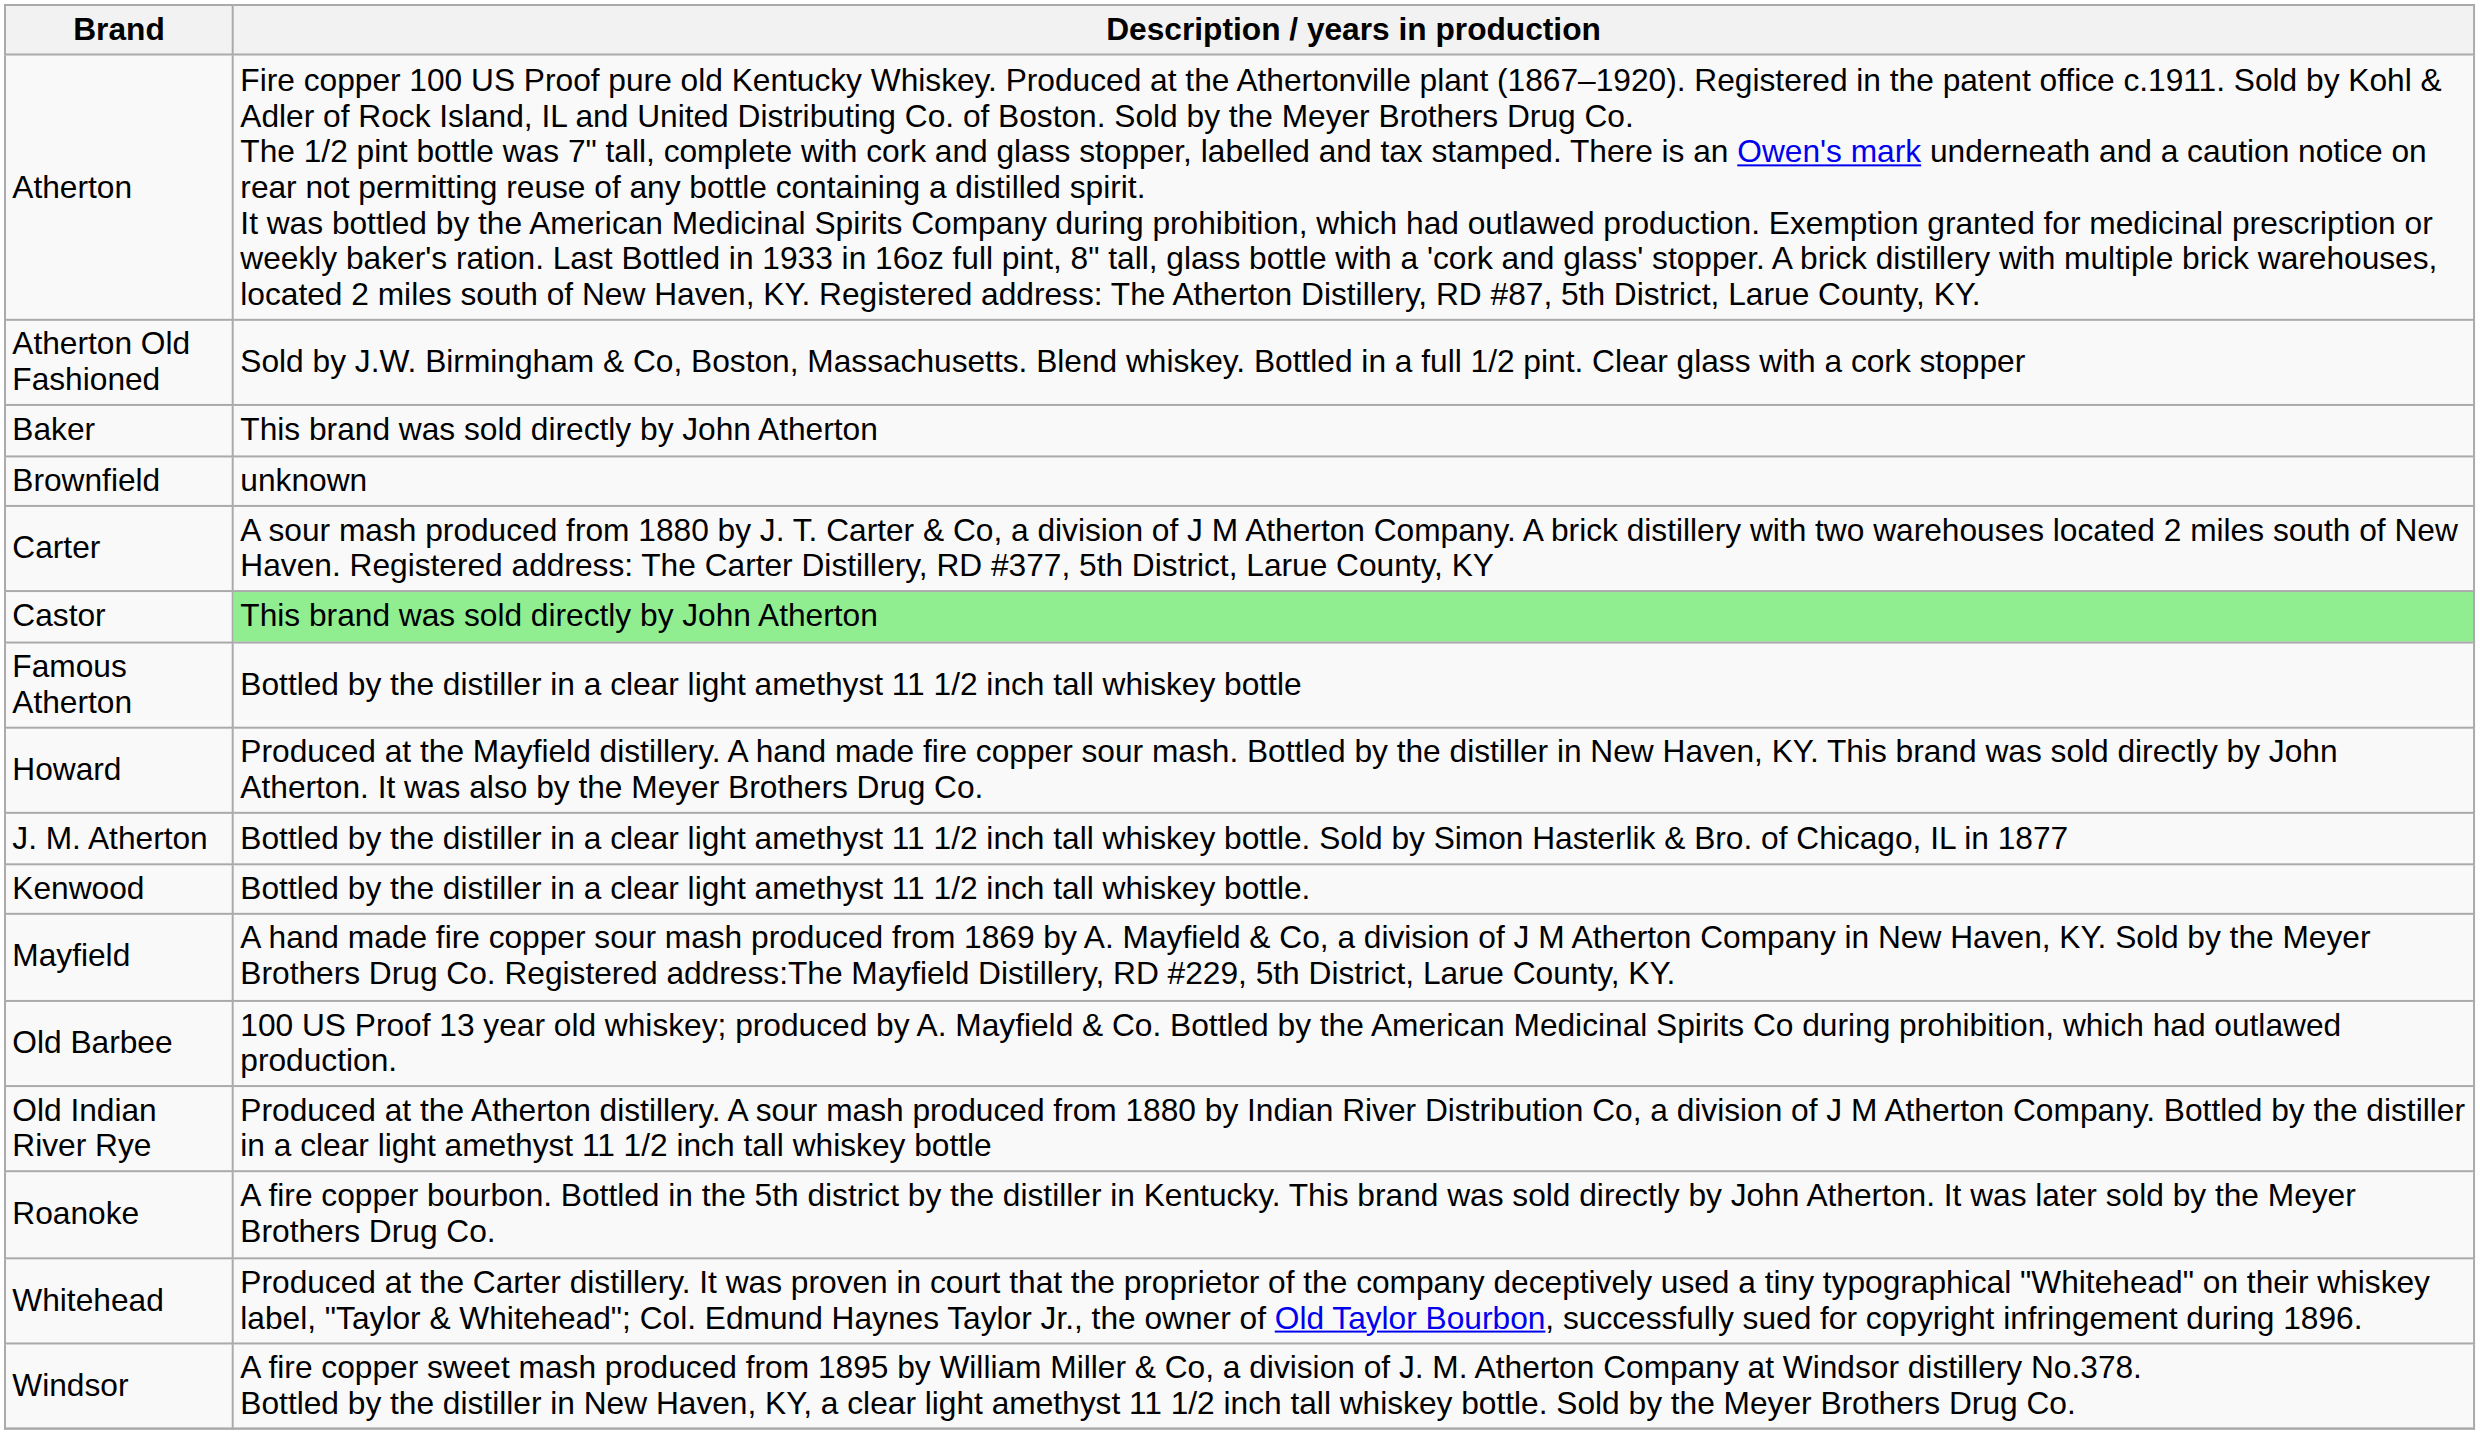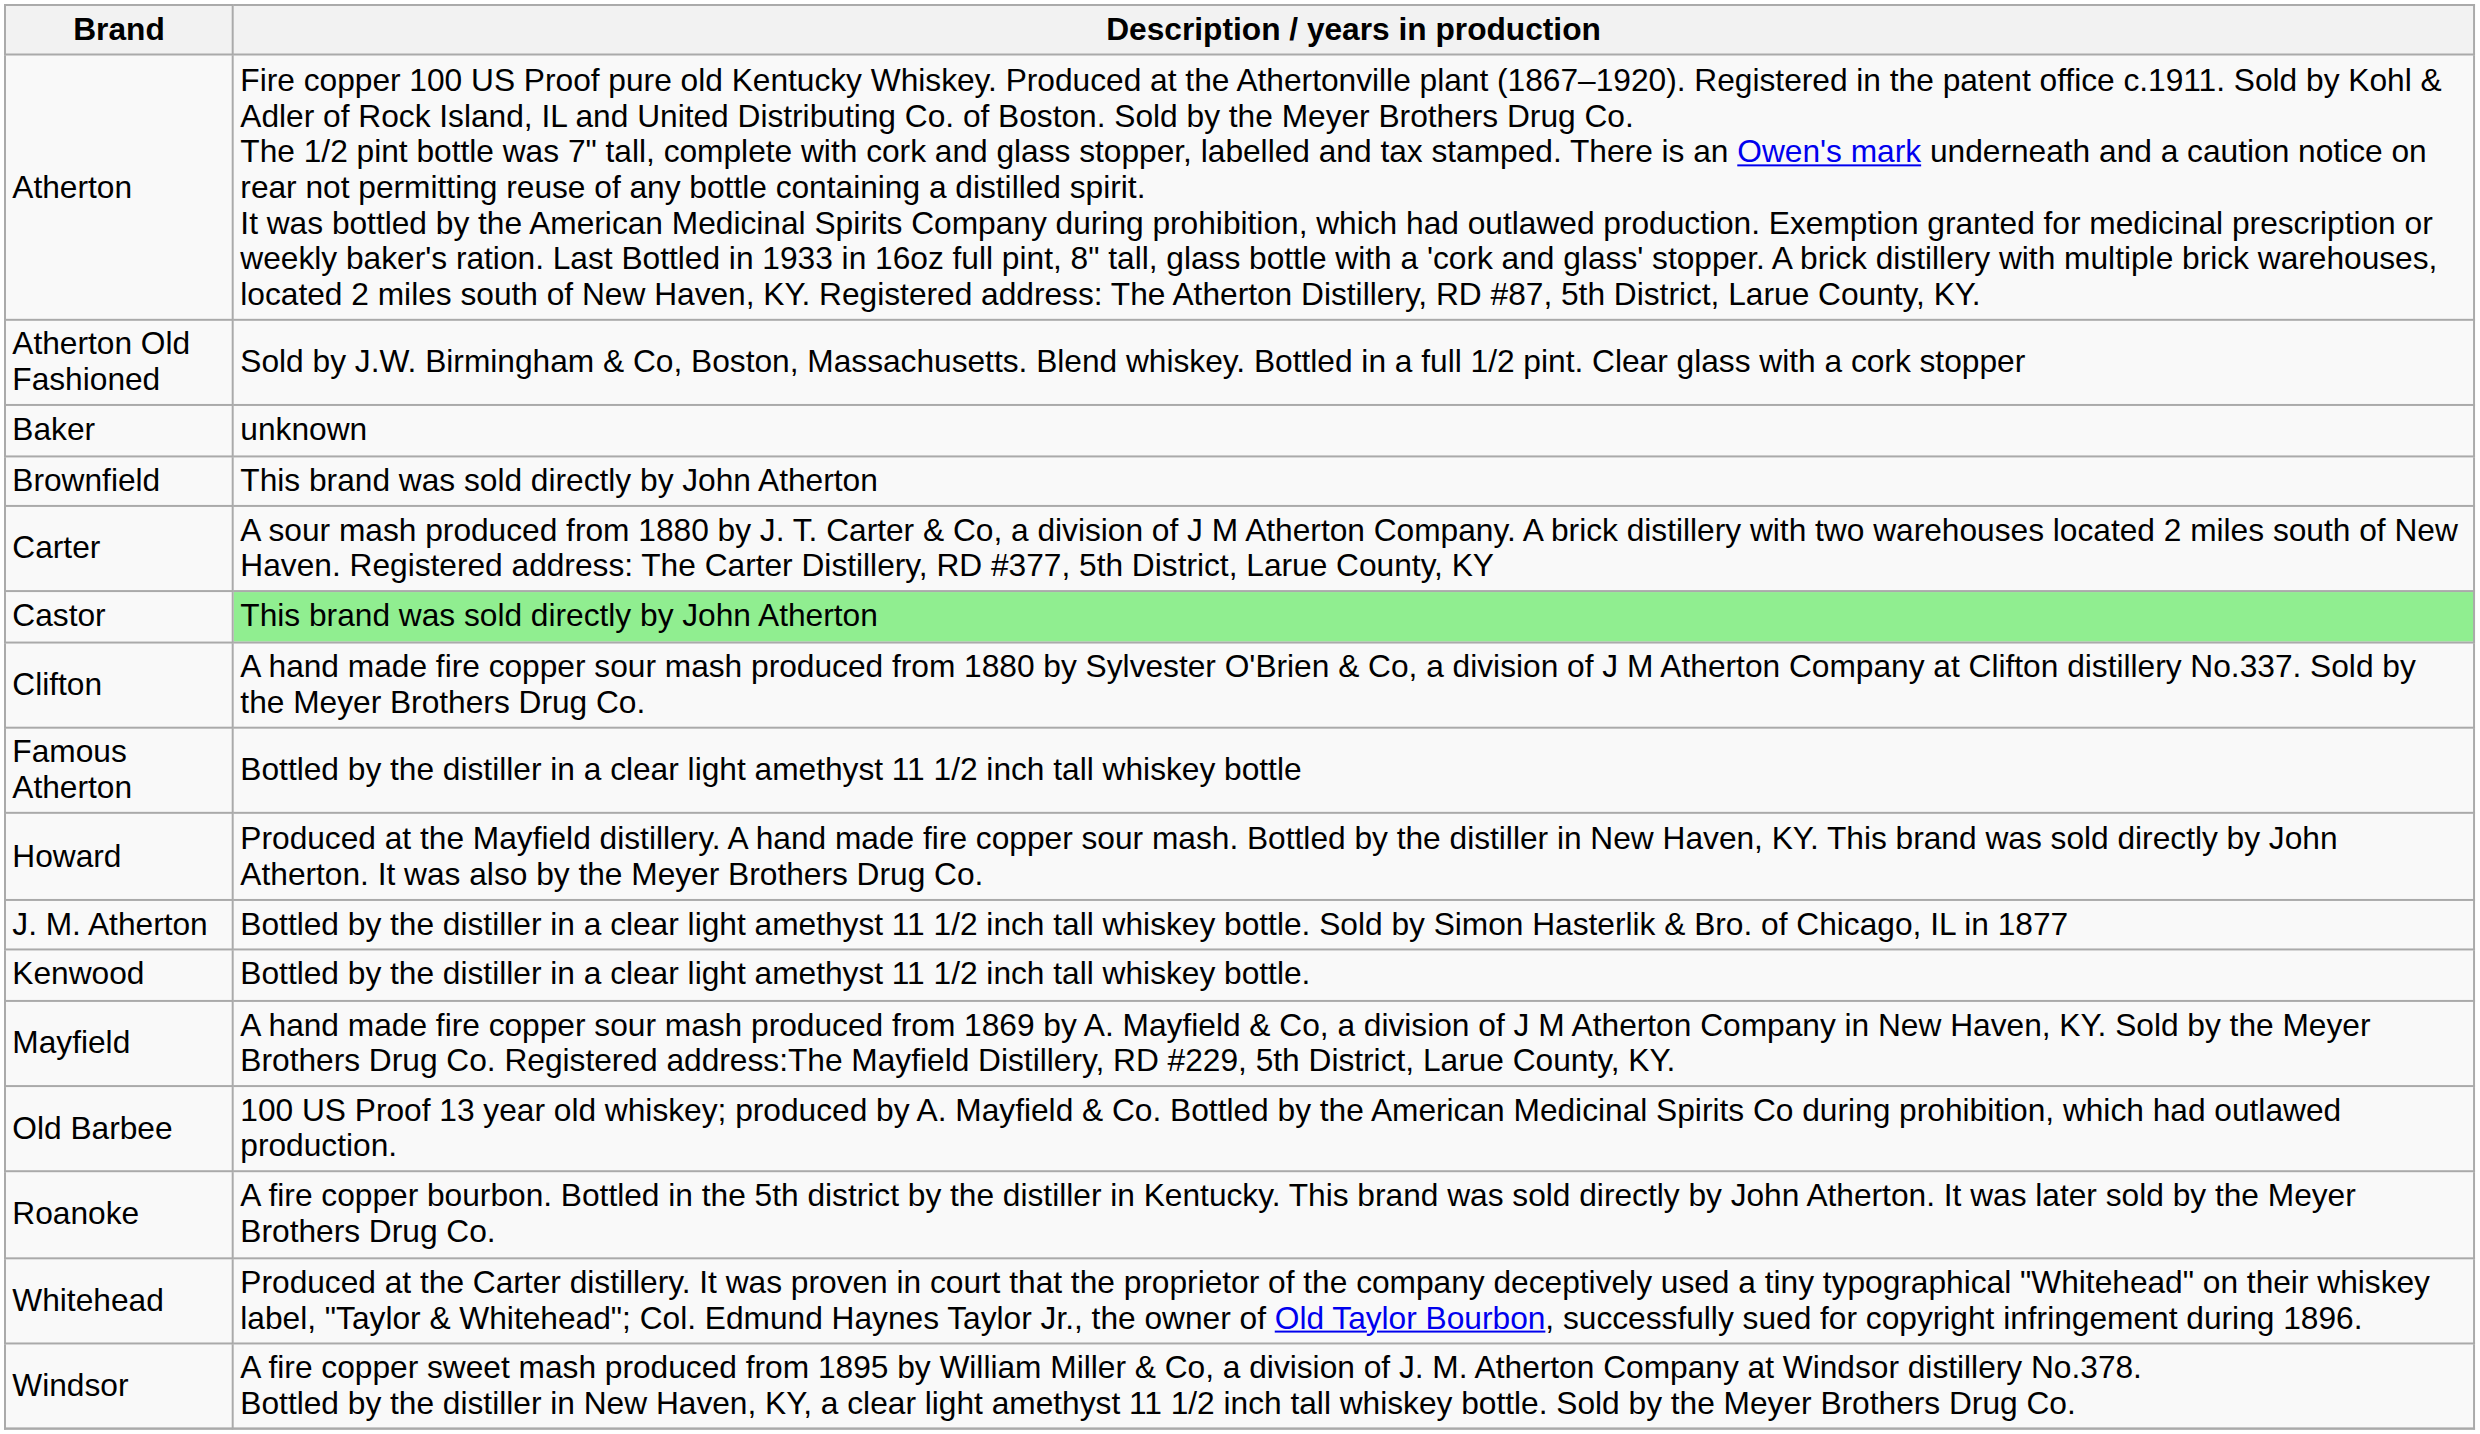(559, 429) This brand was sold directly by John Atherton -> (304, 429) unknown
(304, 480) unknown -> (559, 480) This brand was sold directly by John Atherton
+ row: (57, 684)
- row: (84, 1128)
